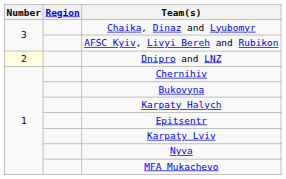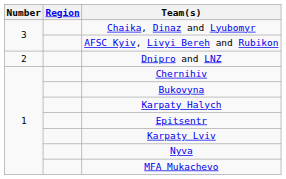(24, 58) lightyellow background -> (24, 58) no background
